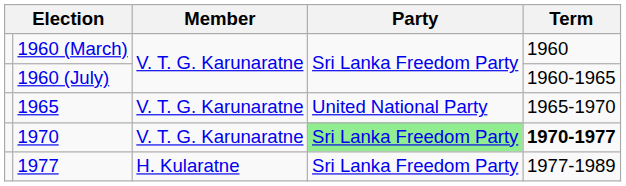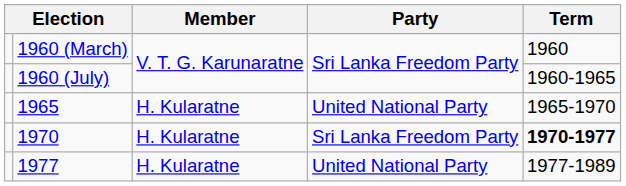(220, 107) V. T. G. Karunaratne -> (188, 107) H. Kularatne
(220, 136) V. T. G. Karunaratne -> (188, 136) H. Kularatne
(415, 136) lightgreen background -> (415, 136) no background
(415, 166) Sri Lanka Freedom Party -> (400, 166) United National Party
